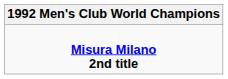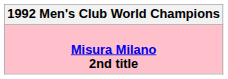(114, 56) no background -> (114, 56) pink background
